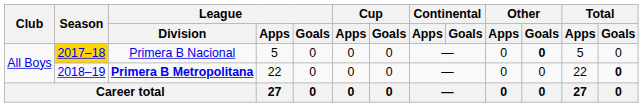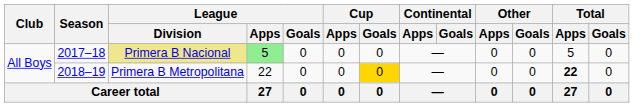(81, 53) gold background -> (81, 53) no background
(182, 53) no background -> (177, 53) khaki background
(275, 53) no background -> (265, 53) lightgreen background
(542, 53) bold -> (532, 53) normal
(182, 72) bold -> (177, 72) normal
(389, 72) no background -> (380, 72) gold background
(580, 72) normal -> (571, 72) bold
(618, 72) bold -> (609, 72) normal
